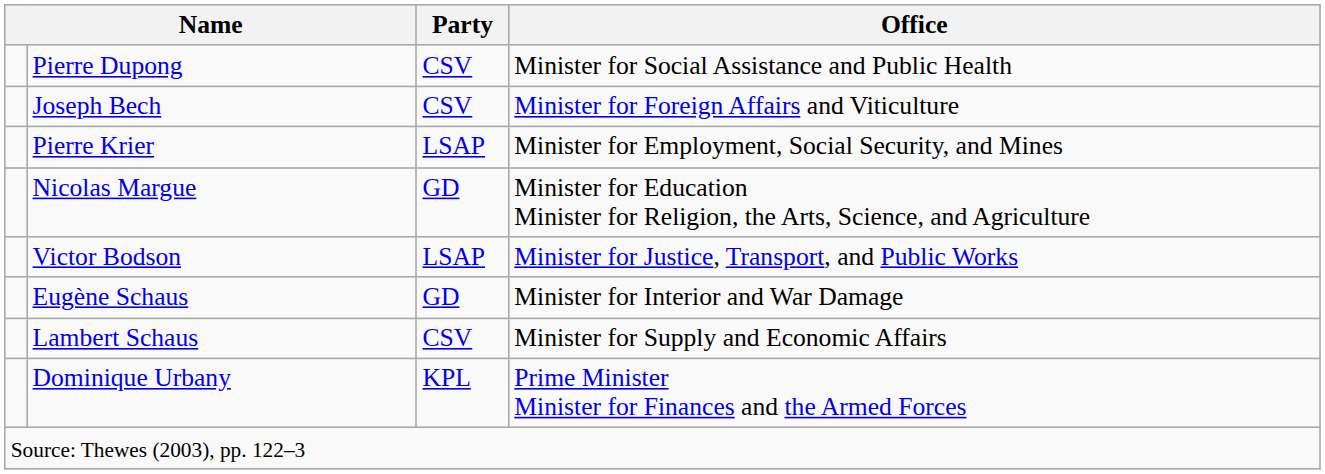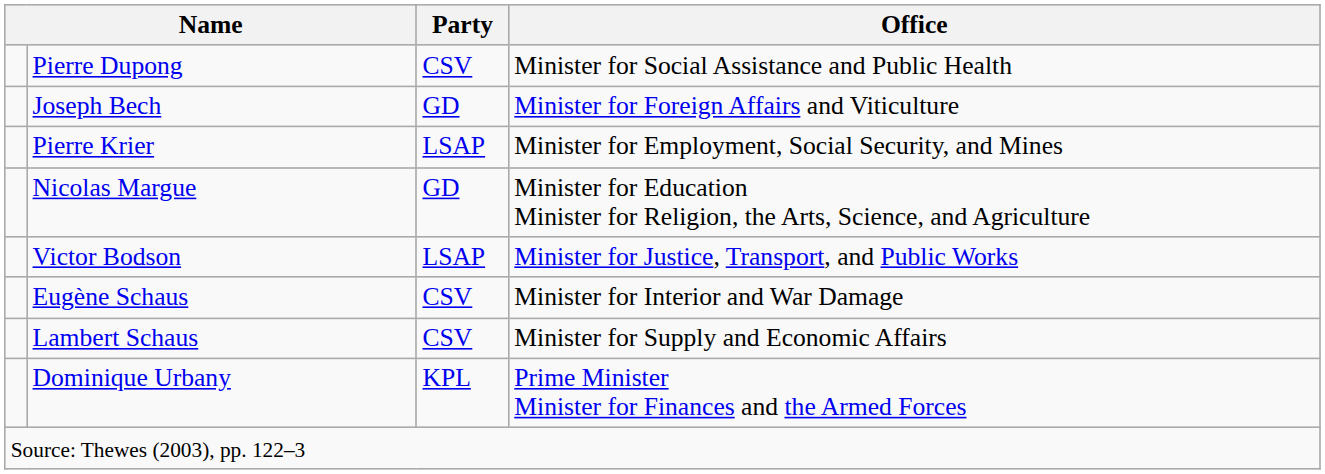(447, 106) CSV -> (441, 106) GD
(441, 297) GD -> (447, 297) CSV
